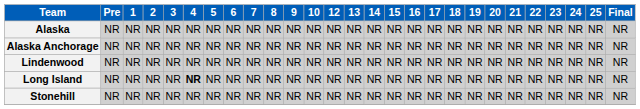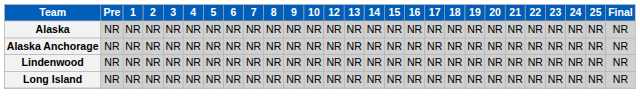(193, 79) bold -> (193, 79) normal
- row: (53, 96)
